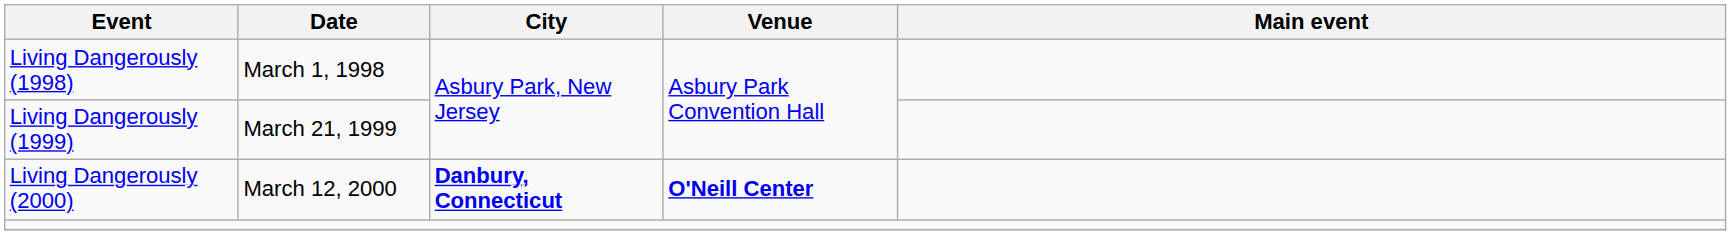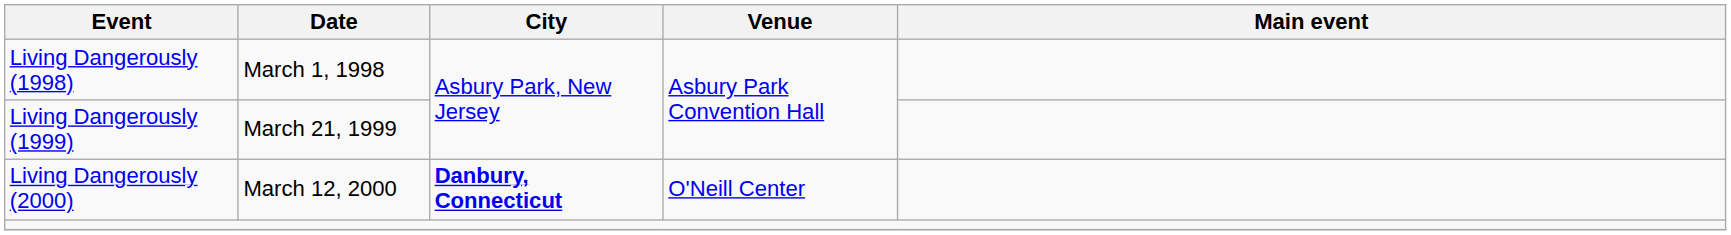(741, 189) bold -> (737, 189) normal
